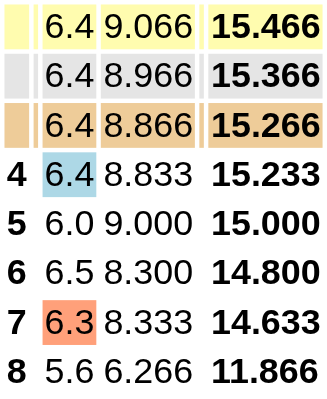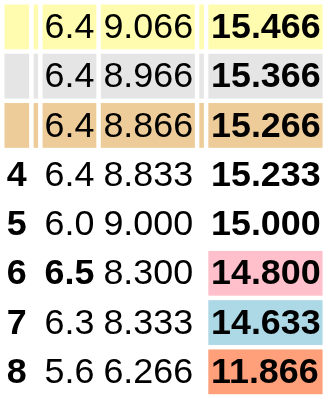(70, 174) lightblue background -> (70, 174) no background
(70, 272) normal -> (70, 272) bold
(266, 272) no background -> (266, 272) pink background
(70, 321) lightsalmon background -> (70, 321) no background
(266, 321) no background -> (266, 321) lightblue background
(265, 371) no background -> (265, 371) lightsalmon background
